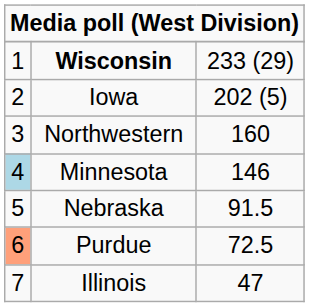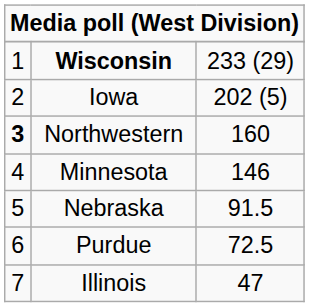(18, 134) normal -> (18, 134) bold
(18, 171) lightblue background -> (18, 171) no background
(18, 245) lightsalmon background -> (18, 245) no background
